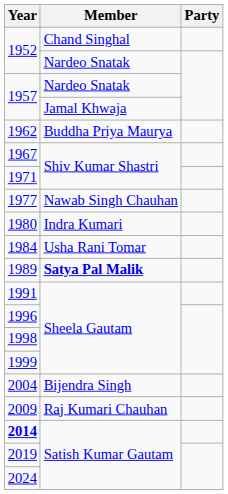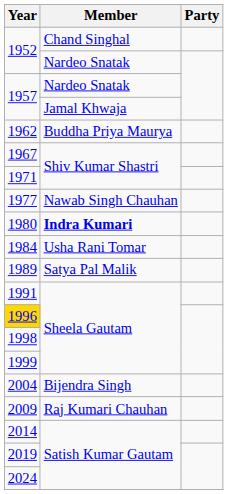(83, 223) normal -> (88, 223) bold
(93, 270) bold -> (90, 270) normal
(22, 316) no background -> (22, 316) gold background
(22, 431) bold -> (22, 431) normal
